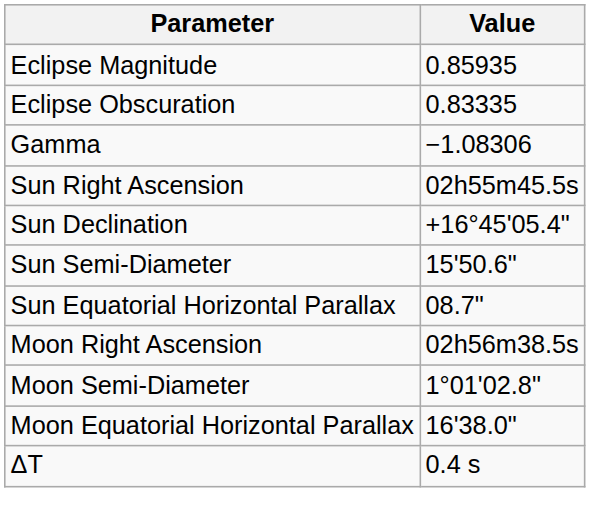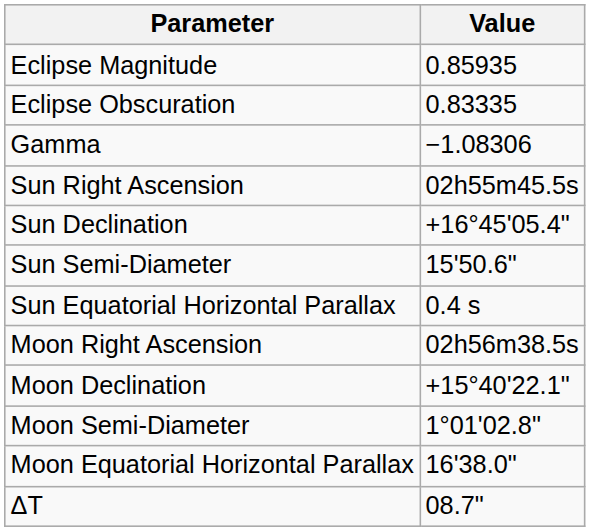(455, 305) 08.7" -> (453, 305) 0.4 s
+ row: (108, 385)
(453, 465) 0.4 s -> (455, 505) 08.7"
